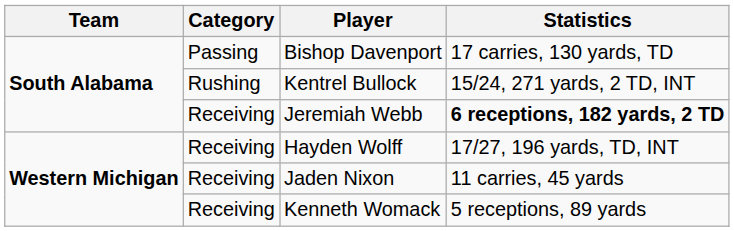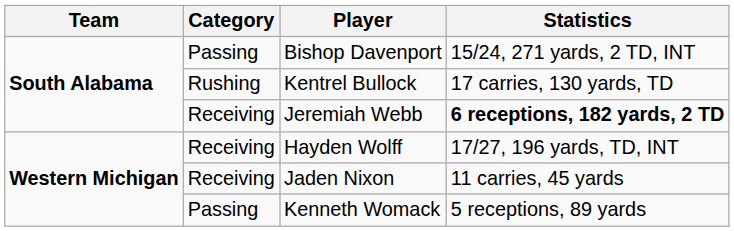(562, 52) 17 carries, 130 yards, TD -> (573, 52) 15/24, 271 yards, 2 TD, INT
(573, 84) 15/24, 271 yards, 2 TD, INT -> (562, 84) 17 carries, 130 yards, TD
(231, 209) Receiving -> (223, 209) Passing
